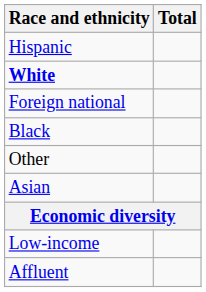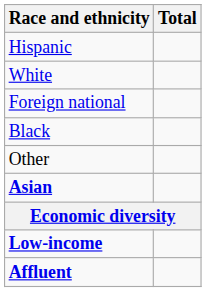(32, 74) bold -> (30, 74) normal
(29, 187) normal -> (30, 187) bold
(54, 243) normal -> (56, 243) bold
(39, 272) normal -> (40, 272) bold
